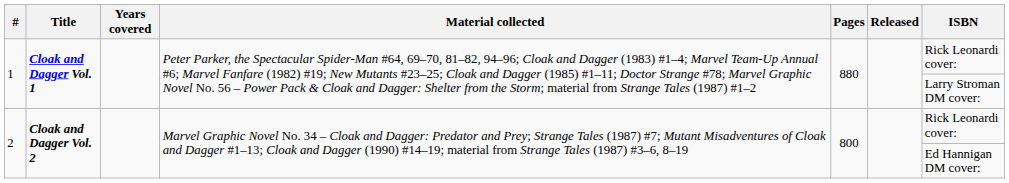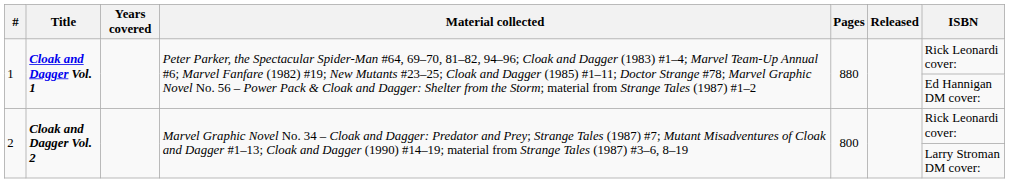(962, 91) Larry Stroman DM cover: -> (958, 91) Ed Hannigan DM cover:
(958, 160) Ed Hannigan DM cover: -> (962, 160) Larry Stroman DM cover:
